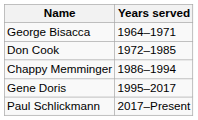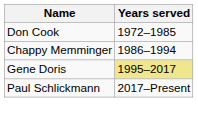- row: (49, 32)
(147, 87) no background -> (147, 69) khaki background
